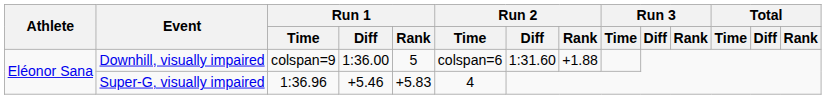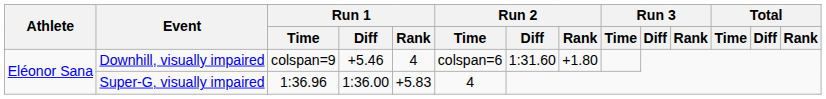(366, 60) 1:36.00 -> (366, 60) +5.46
(413, 60) 5 -> (413, 60) 4
(580, 60) +1.88 -> (580, 60) +1.80
(366, 82) +5.46 -> (366, 82) 1:36.00
